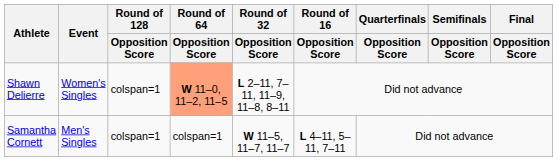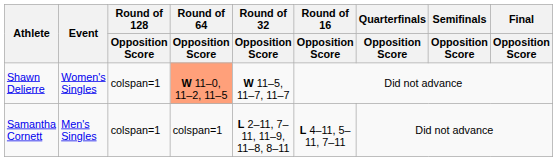(263, 95) L 2–11, 7–11, 11–9, 11–8, 8–11 -> (263, 89) W 11–5, 11–7, 11–7
(263, 142) W 11–5, 11–7, 11–7 -> (263, 136) L 2–11, 7–11, 11–9, 11–8, 8–11
